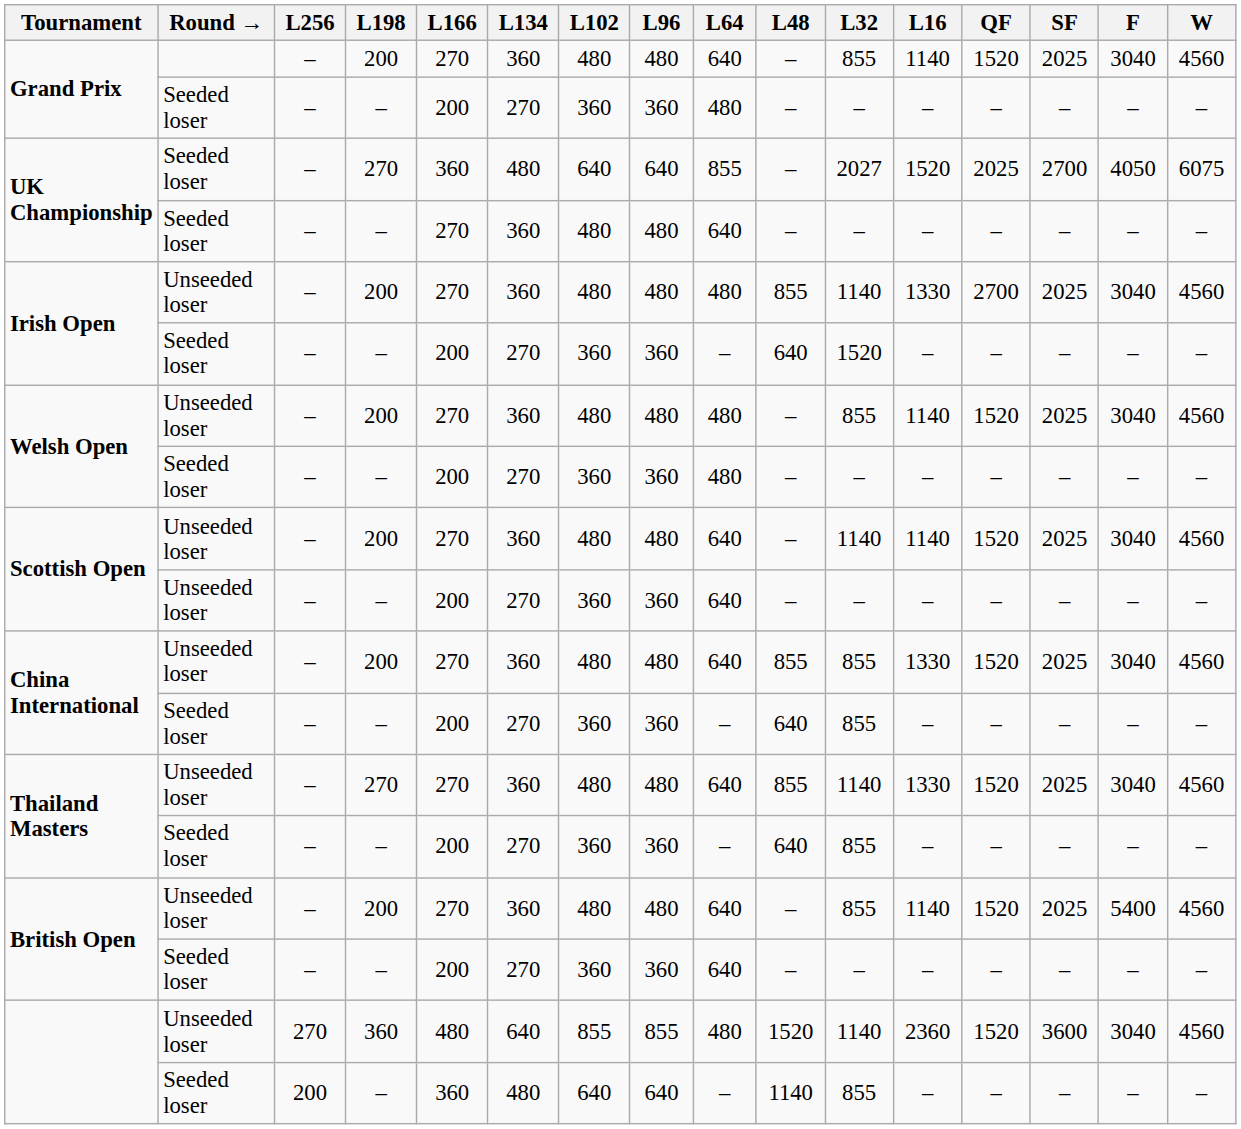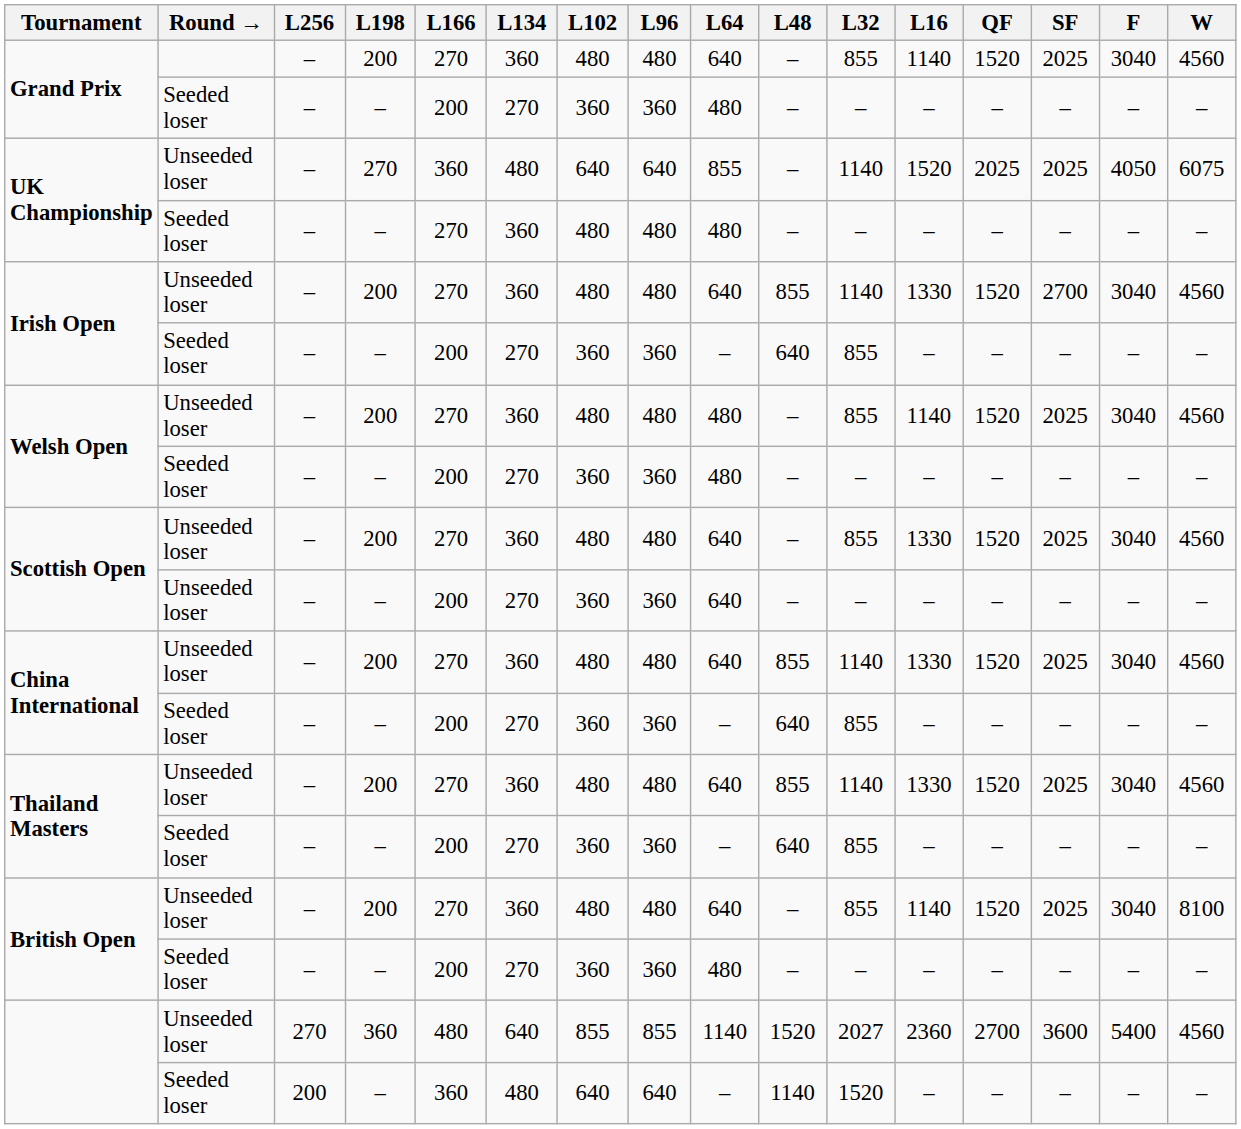(196, 168) Seeded loser -> (208, 168) Unseeded loser
(859, 168) 2027 -> (861, 168) 1140
(1065, 168) 2700 -> (1065, 168) 2025
(725, 230) 640 -> (725, 230) 480
(725, 292) 480 -> (725, 292) 640
(996, 292) 2700 -> (997, 292) 1520
(1065, 292) 2025 -> (1065, 292) 2700
(859, 353) 1520 -> (861, 353) 855
(859, 538) 1140 -> (861, 538) 855
(928, 538) 1140 -> (929, 538) 1330
(859, 661) 855 -> (861, 661) 1140
(381, 784) 270 -> (380, 784) 200
(1133, 908) 5400 -> (1133, 908) 3040
(1202, 908) 4560 -> (1202, 908) 8100
(725, 969) 640 -> (725, 969) 480
(725, 1031) 480 -> (725, 1031) 1140
(859, 1031) 1140 -> (861, 1031) 2027
(996, 1031) 1520 -> (997, 1031) 2700
(1133, 1031) 3040 -> (1133, 1031) 5400
(859, 1092) 855 -> (861, 1092) 1520
